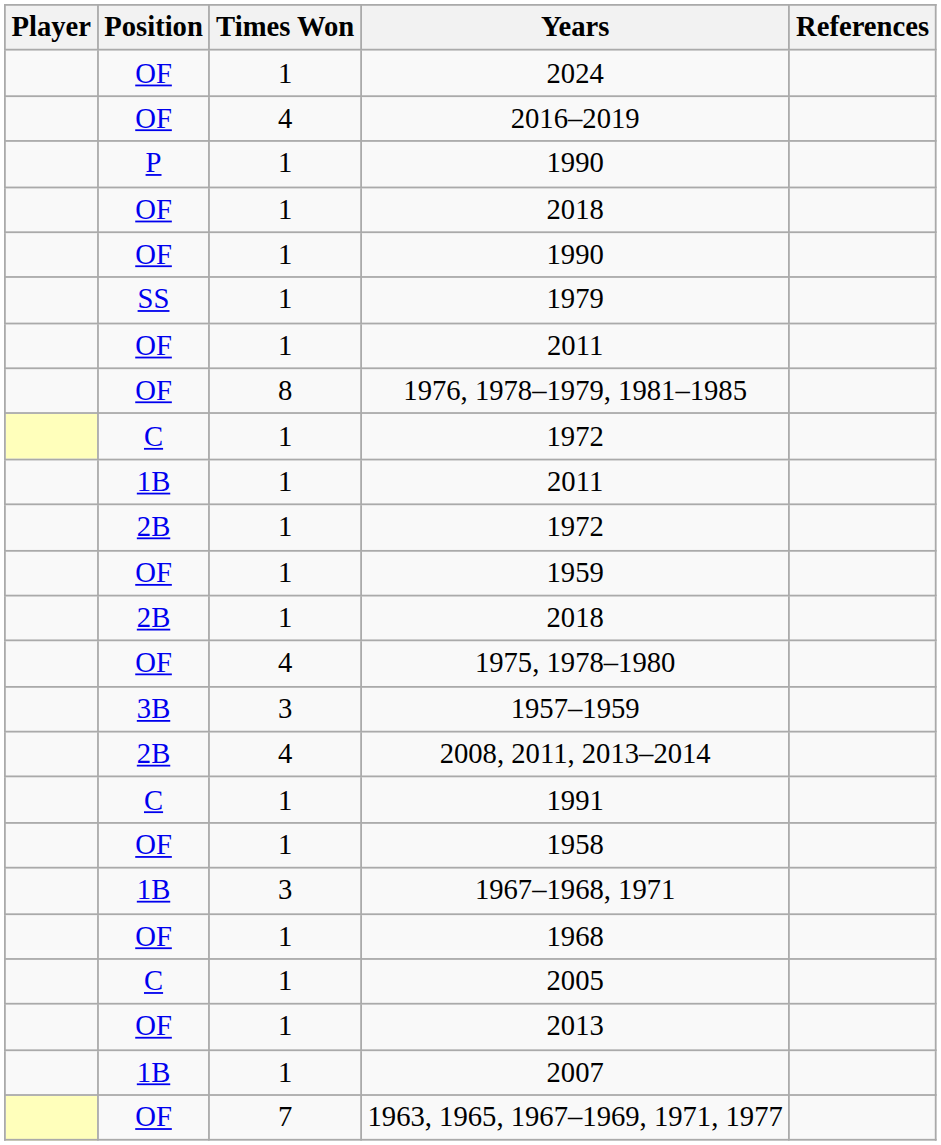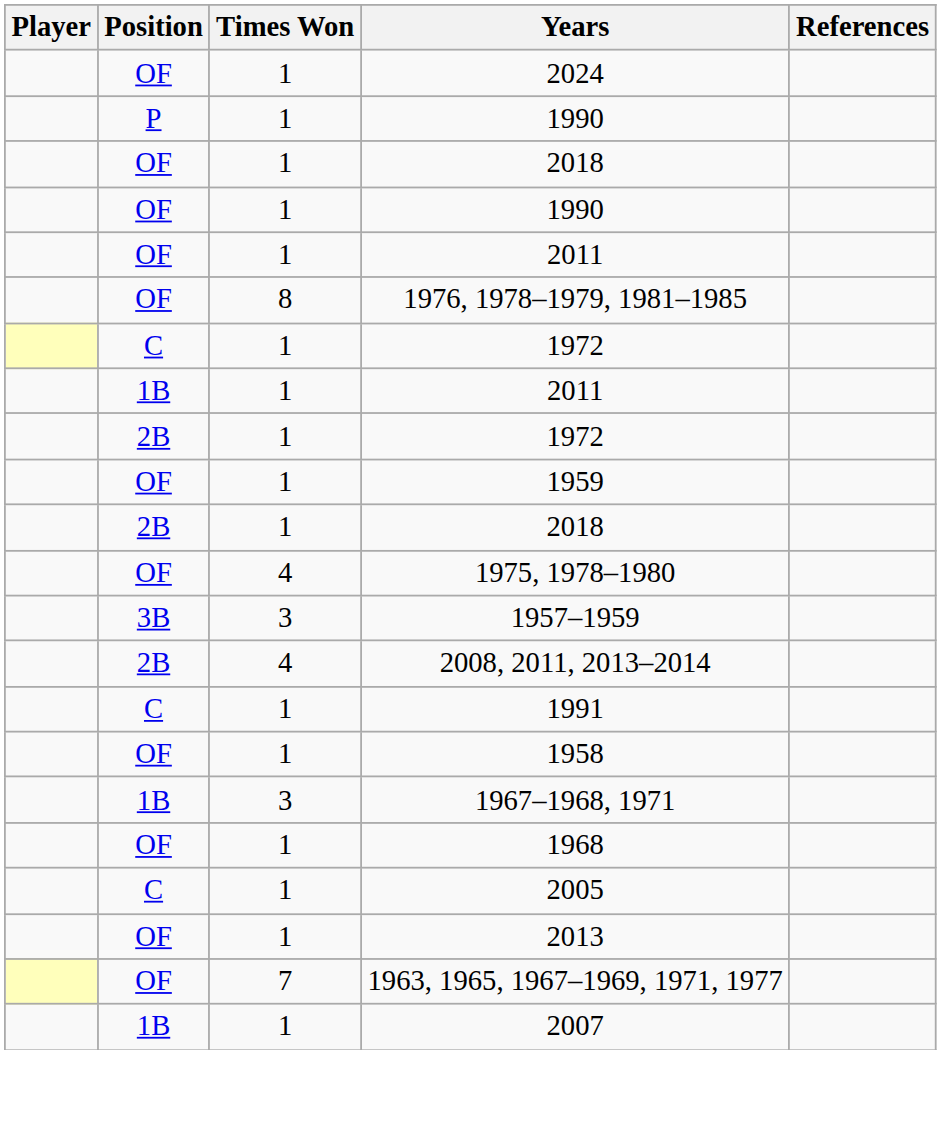- row: (154, 118)
- row: (154, 299)
rows swapped: (154, 1117) <-> (154, 1071)
